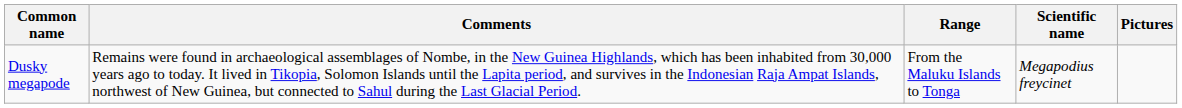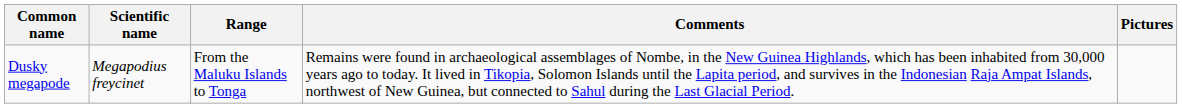columns swapped: (1067, 24) <-> (496, 24)
